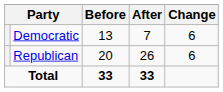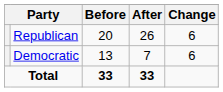rows swapped: (46, 55) <-> (46, 35)
